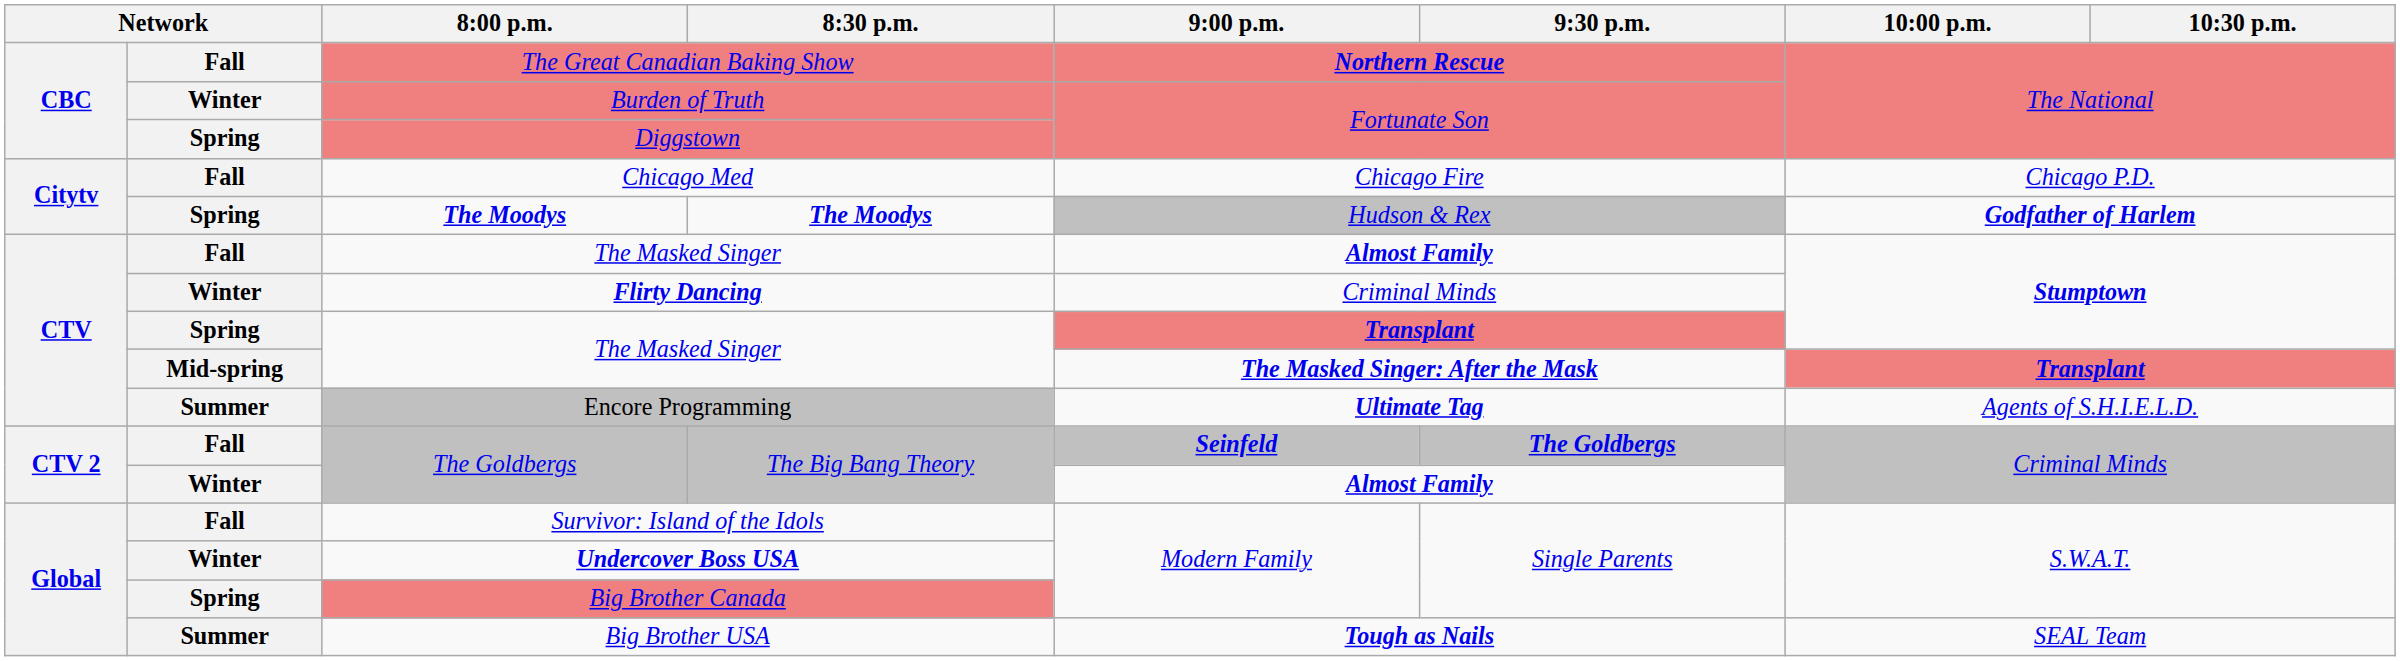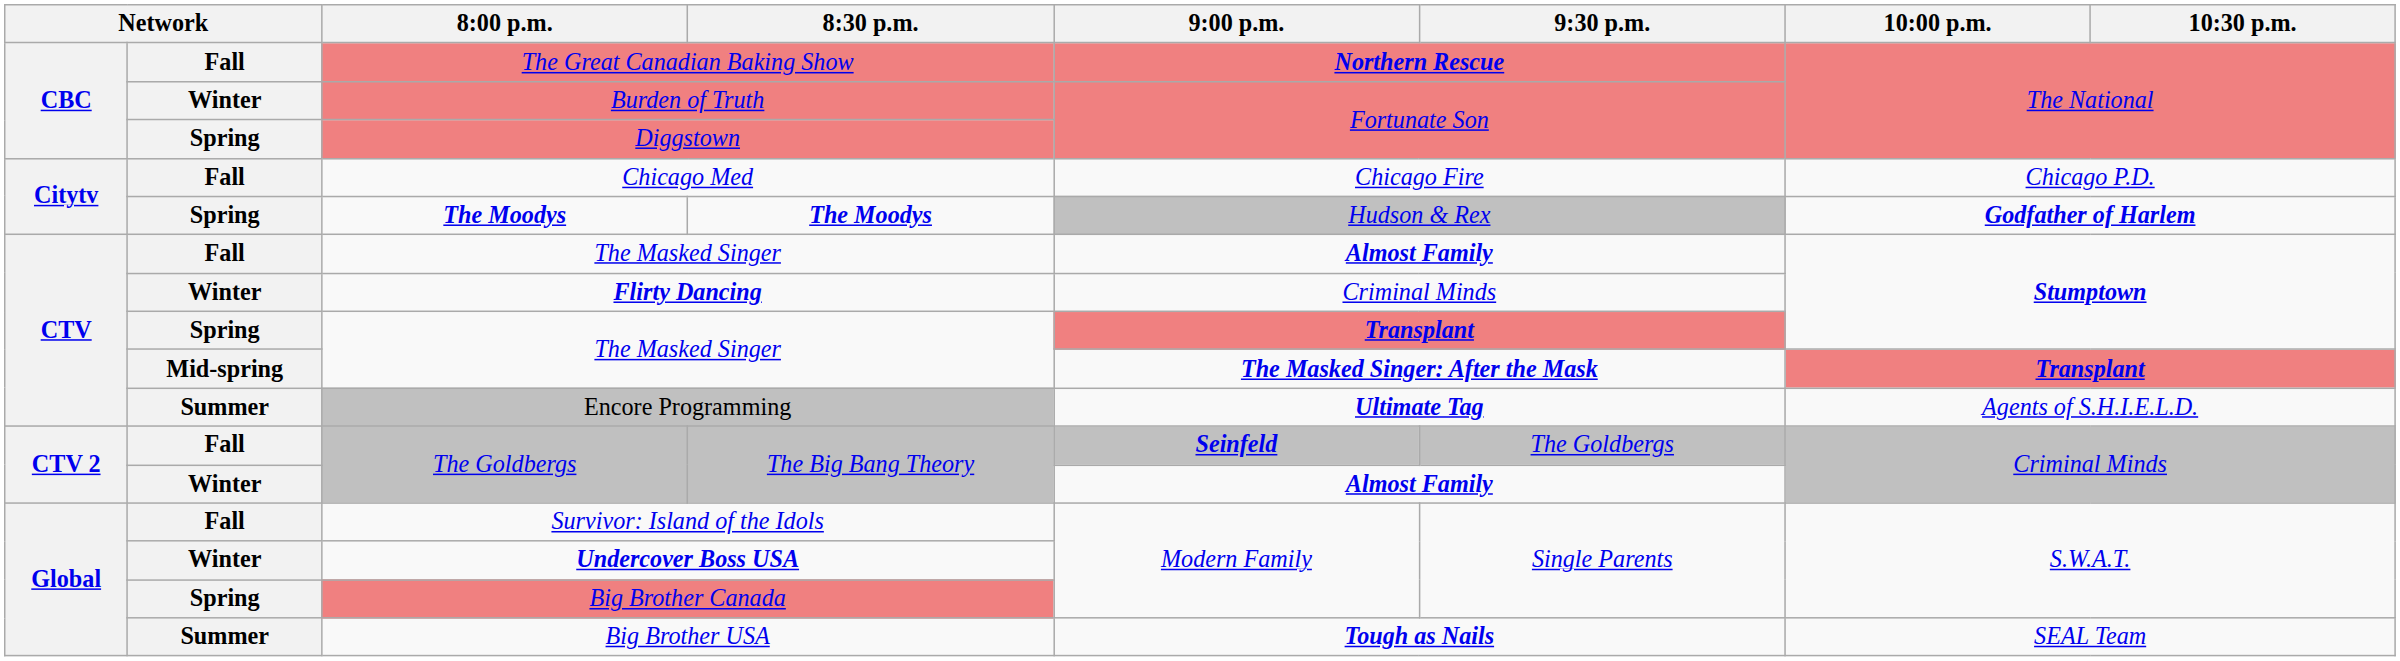(1602, 445) bold -> (1602, 445) normal
